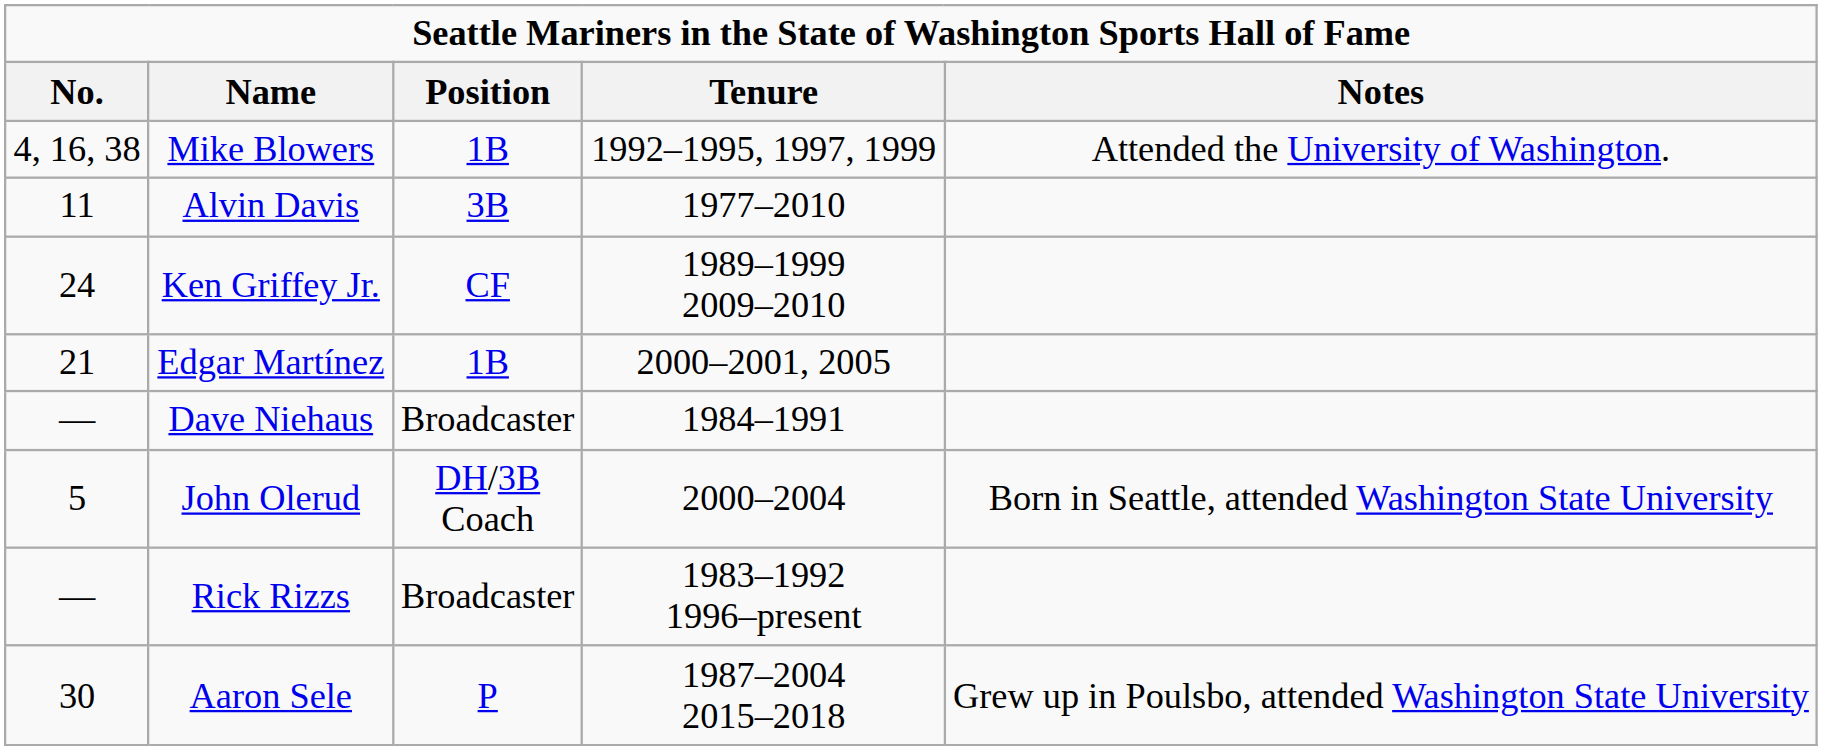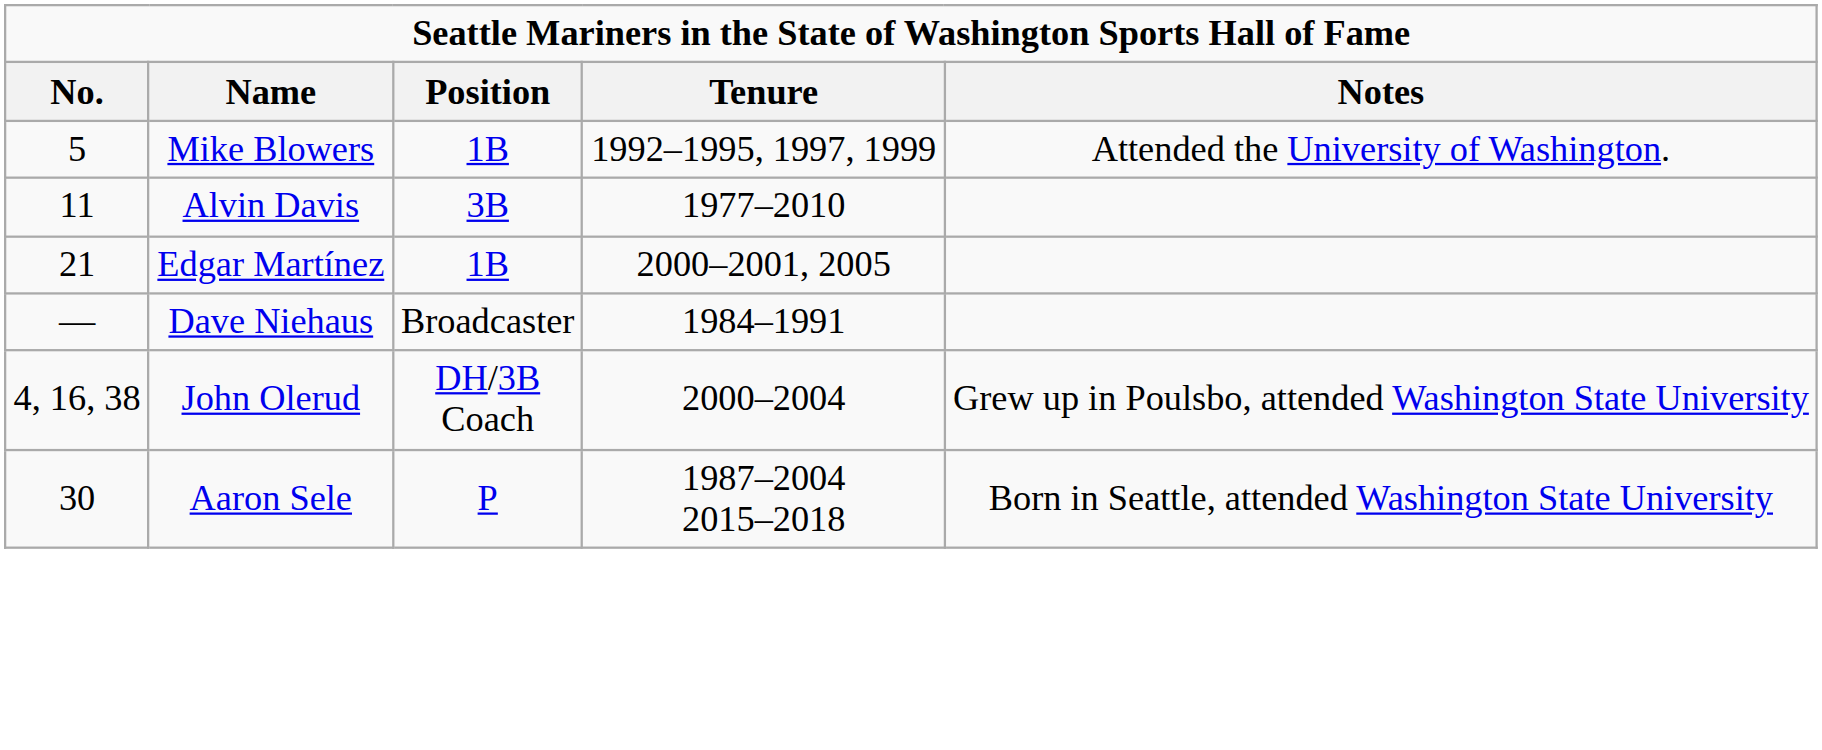(77, 148) 4, 16, 38 -> (77, 148) 5
- row: (271, 284)
(77, 497) 5 -> (77, 399) 4, 16, 38
(1381, 497) Born in Seattle, attended Washington State University -> (1381, 399) Grew up in Poulsbo, attended Washington State University
- row: (271, 596)
(1381, 694) Grew up in Poulsbo, attended Washington State University -> (1381, 497) Born in Seattle, attended Washington State University
